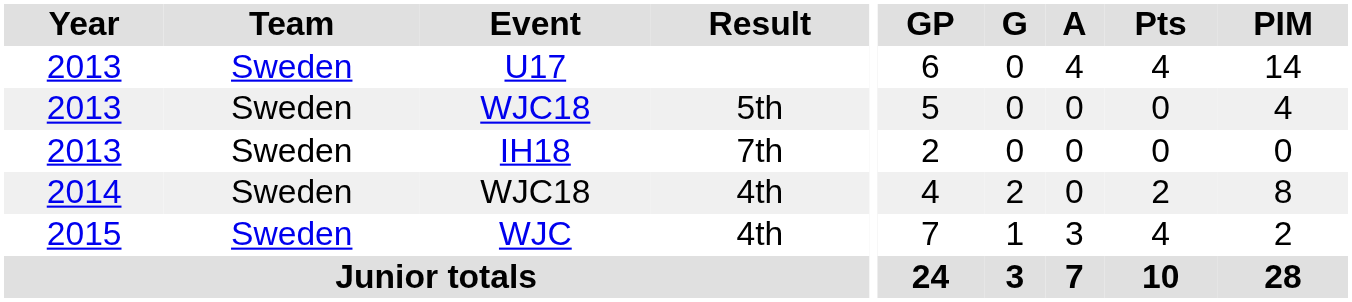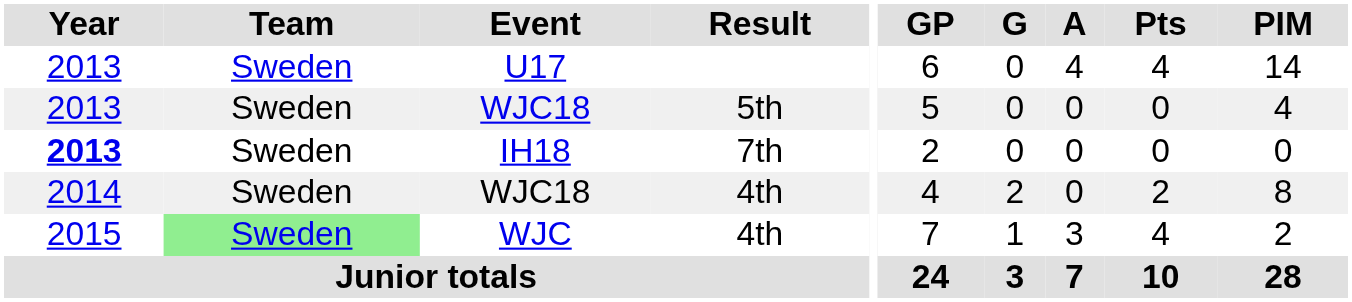(84, 150) normal -> (84, 150) bold
(292, 234) no background -> (292, 234) lightgreen background
